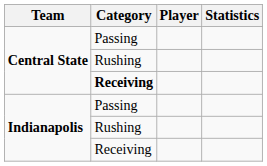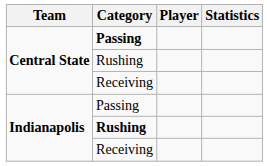(116, 38) normal -> (119, 38) bold
(124, 82) bold -> (125, 82) normal
(118, 127) normal -> (121, 127) bold
